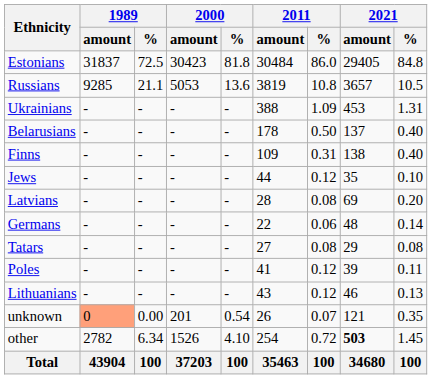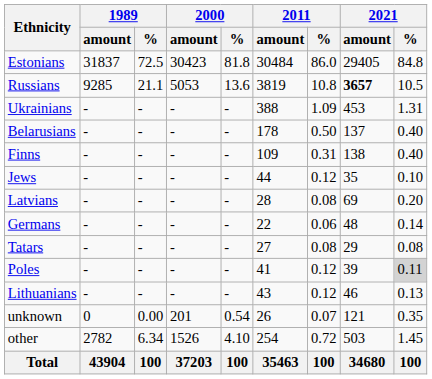(358, 85) normal -> (358, 85) bold
(410, 270) no background -> (410, 270) lightgrey background
(87, 316) lightsalmon background -> (87, 316) no background
(354, 339) bold -> (354, 339) normal
